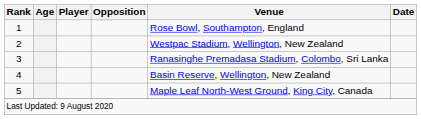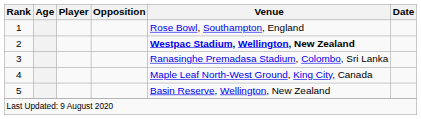(247, 43) normal -> (252, 43) bold
(240, 75) Basin Reserve, Wellington, New Zealand -> (261, 75) Maple Leaf North-West Ground, King City, Canada
(261, 91) Maple Leaf North-West Ground, King City, Canada -> (240, 91) Basin Reserve, Wellington, New Zealand
